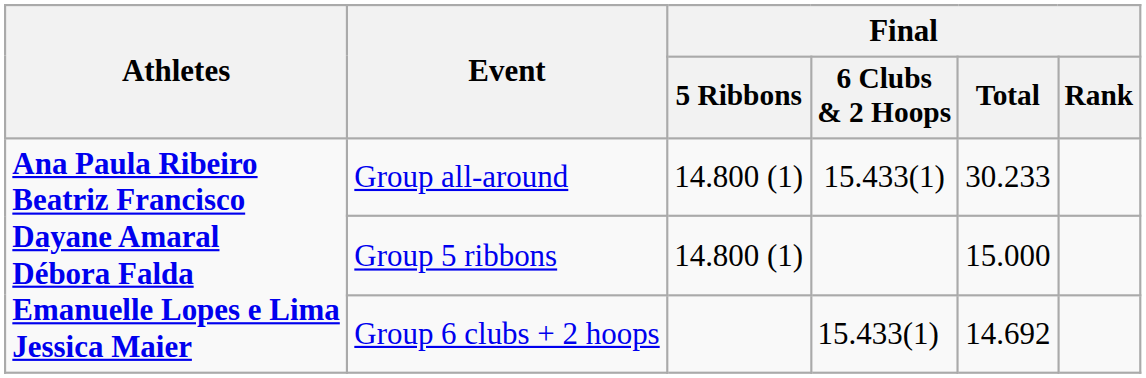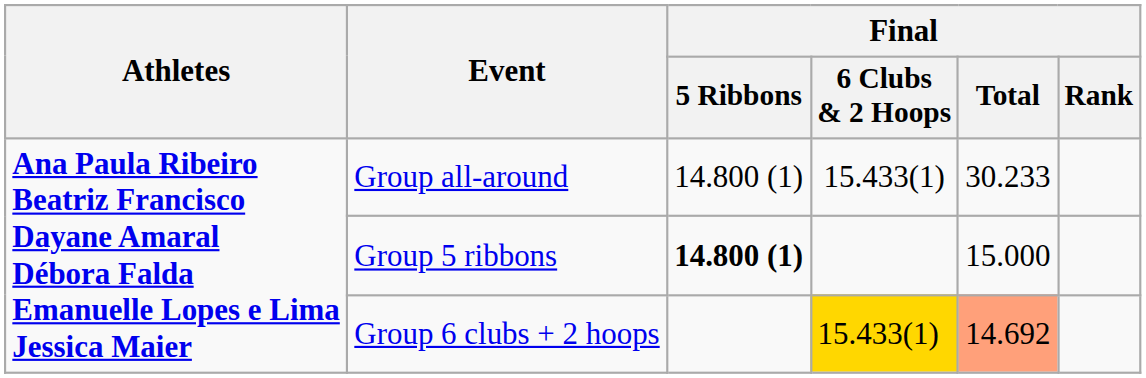(739, 255) normal -> (739, 255) bold
(878, 333) no background -> (878, 333) gold background
(1008, 333) no background -> (1008, 333) lightsalmon background
